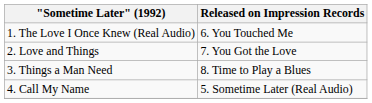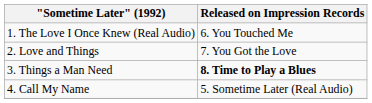(256, 70) normal -> (258, 70) bold
